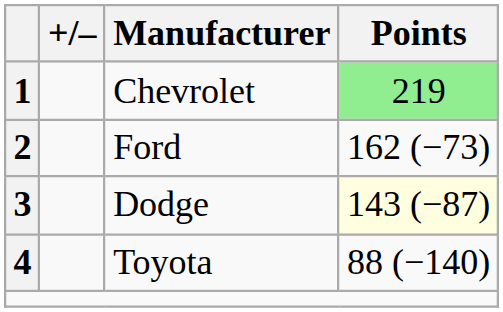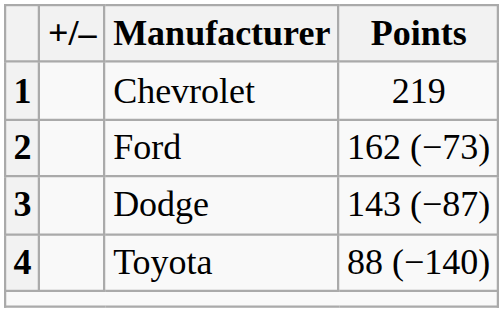(419, 90) lightgreen background -> (419, 90) no background
(419, 204) lightyellow background -> (419, 204) no background
